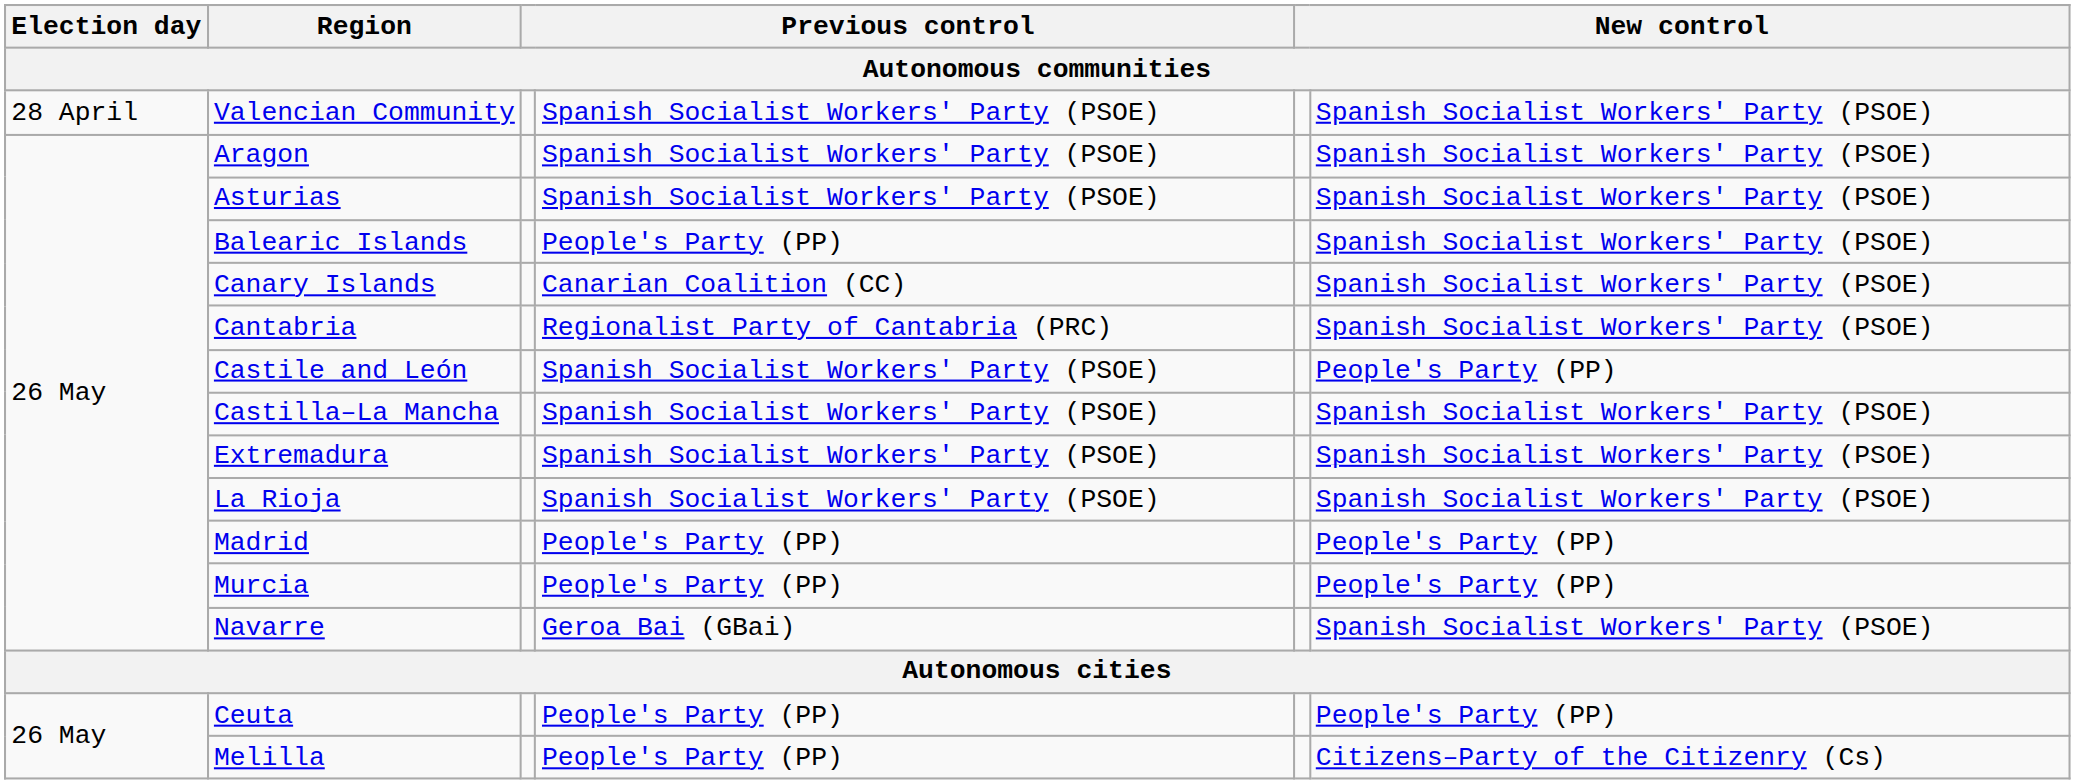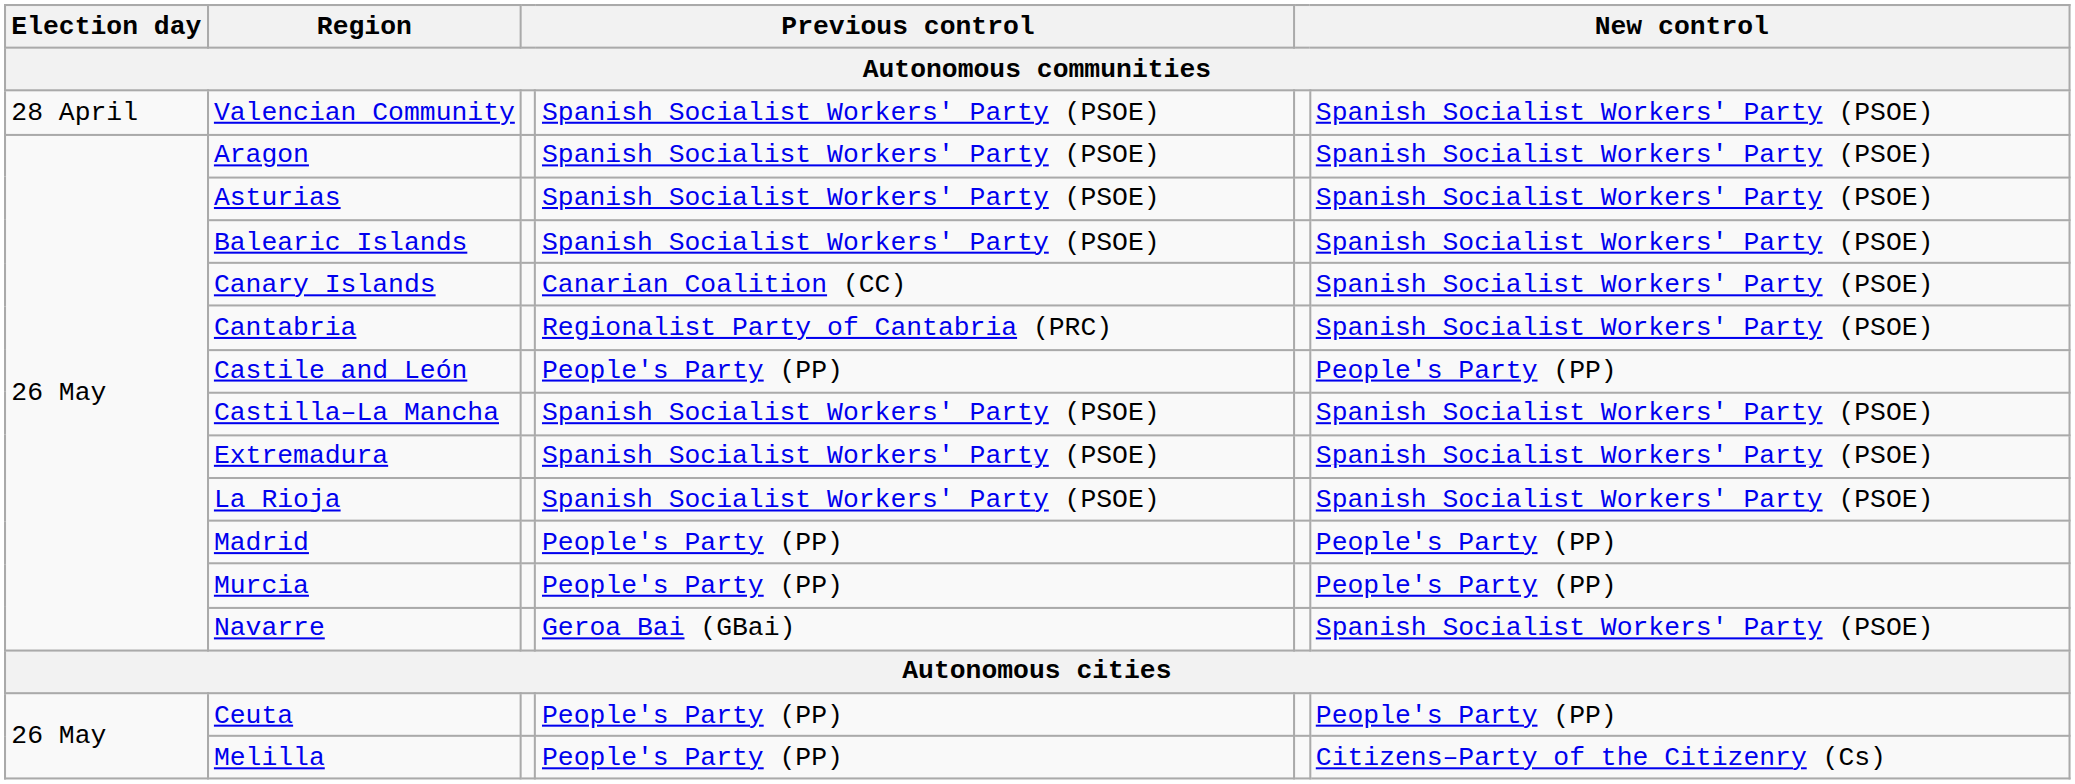(692, 242) People's Party (PP) -> (851, 242) Spanish Socialist Workers' Party (PSOE)
(851, 371) Spanish Socialist Workers' Party (PSOE) -> (692, 371) People's Party (PP)
